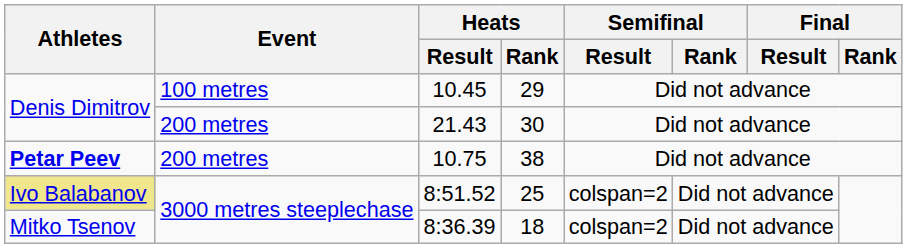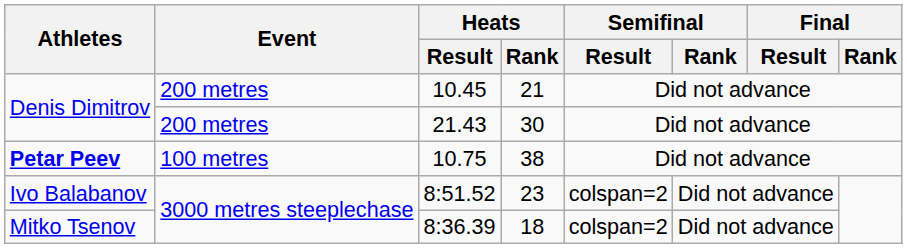(214, 90) 100 metres -> (214, 90) 200 metres
(532, 90) 29 -> (532, 90) 21
(214, 159) 200 metres -> (214, 159) 100 metres
(78, 193) khaki background -> (78, 193) no background
(532, 193) 25 -> (532, 193) 23
